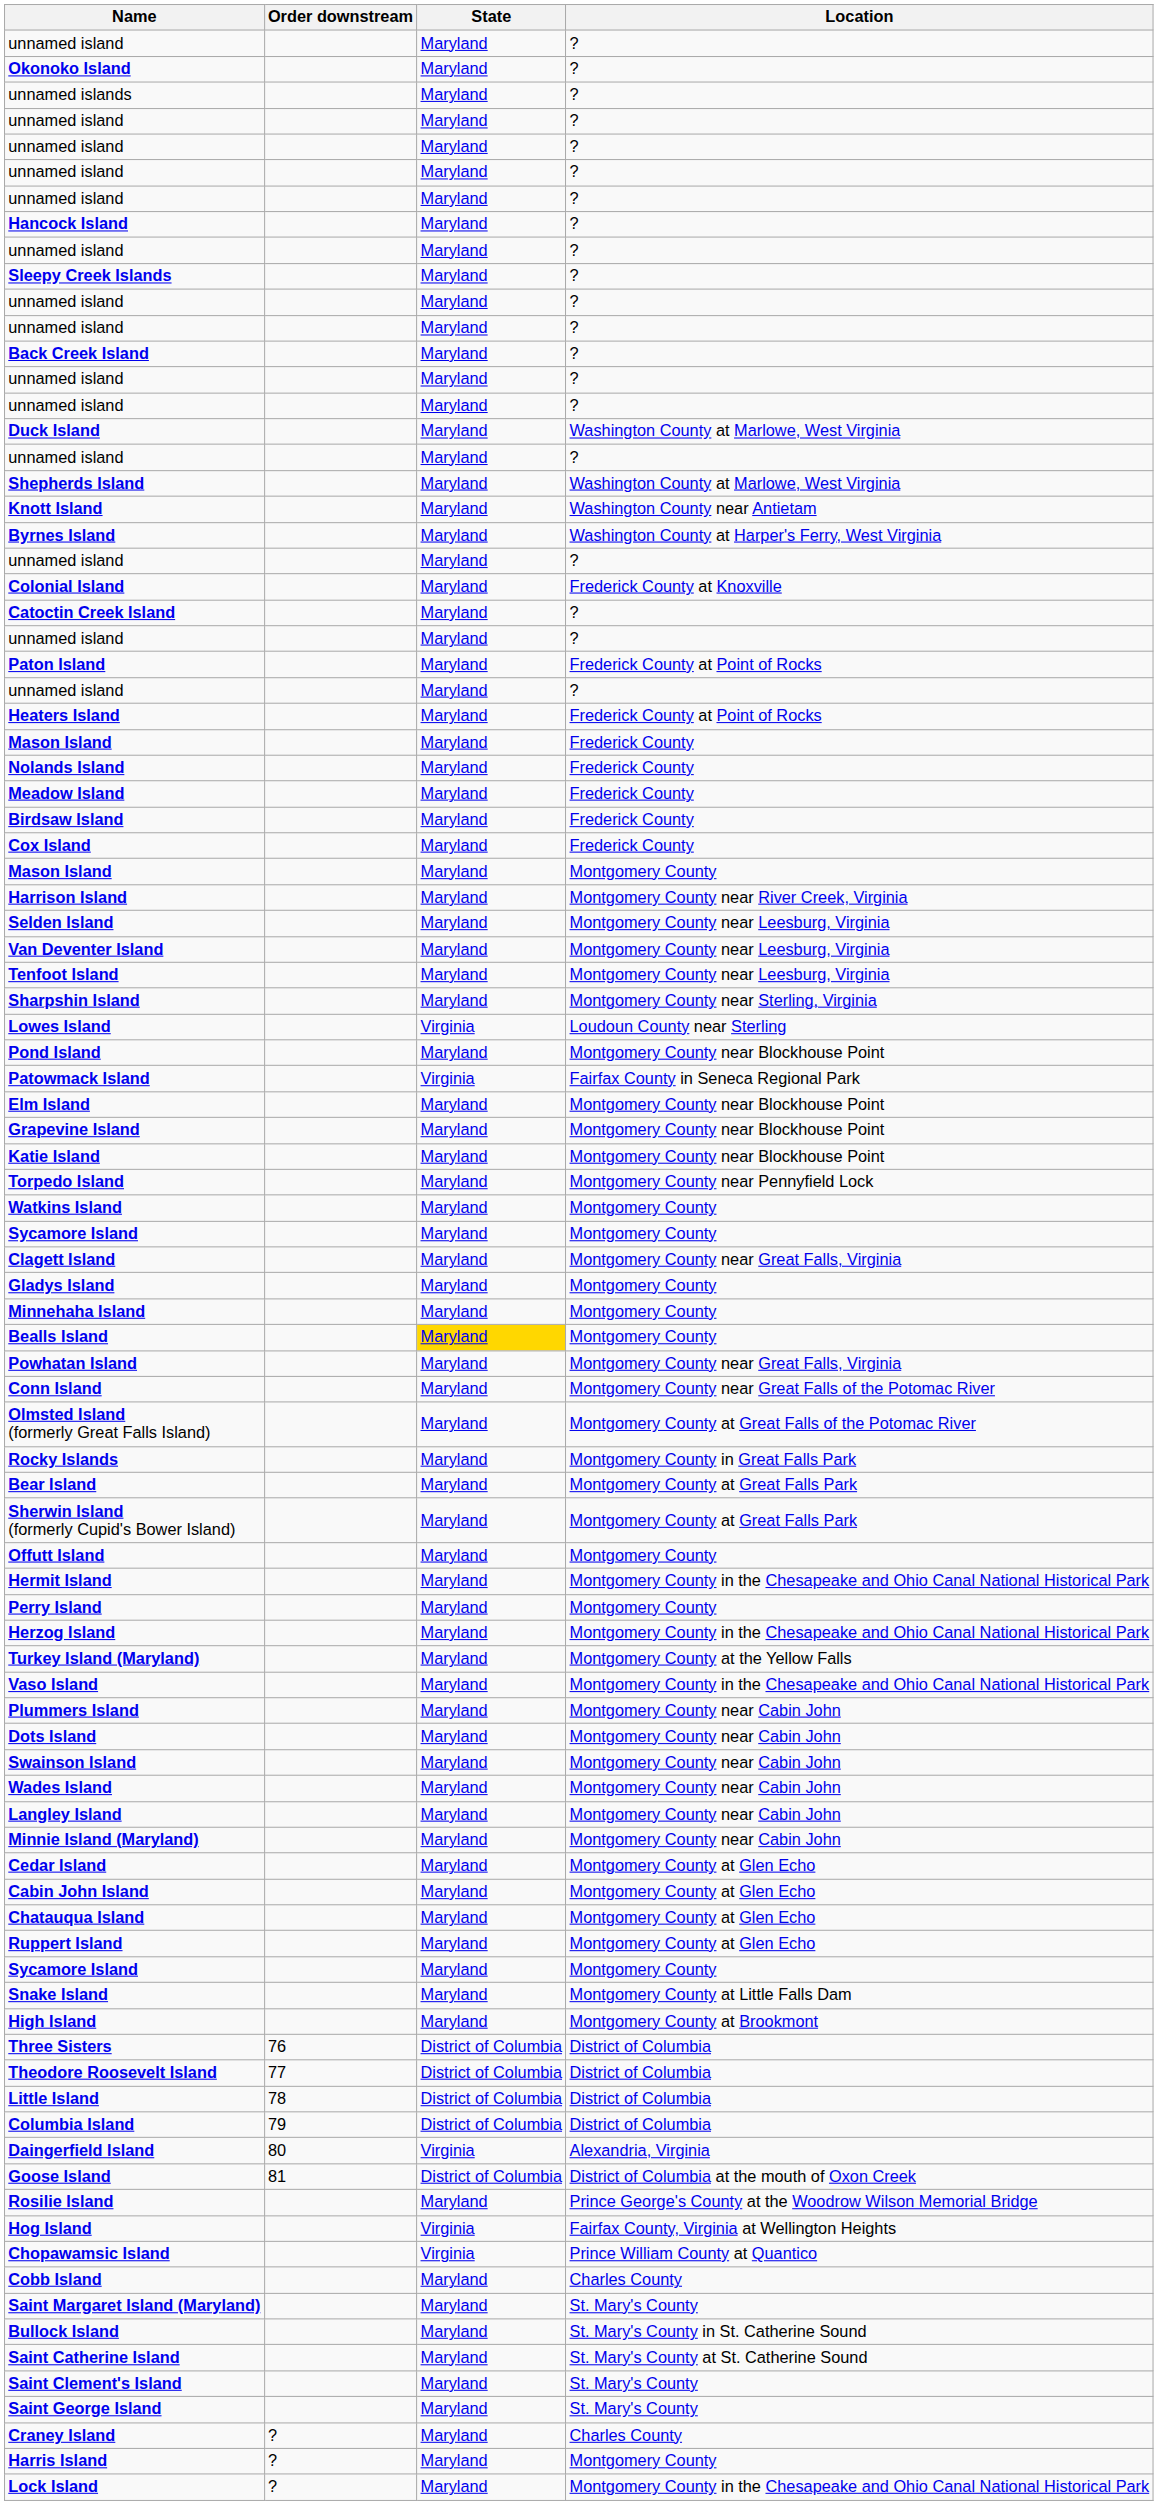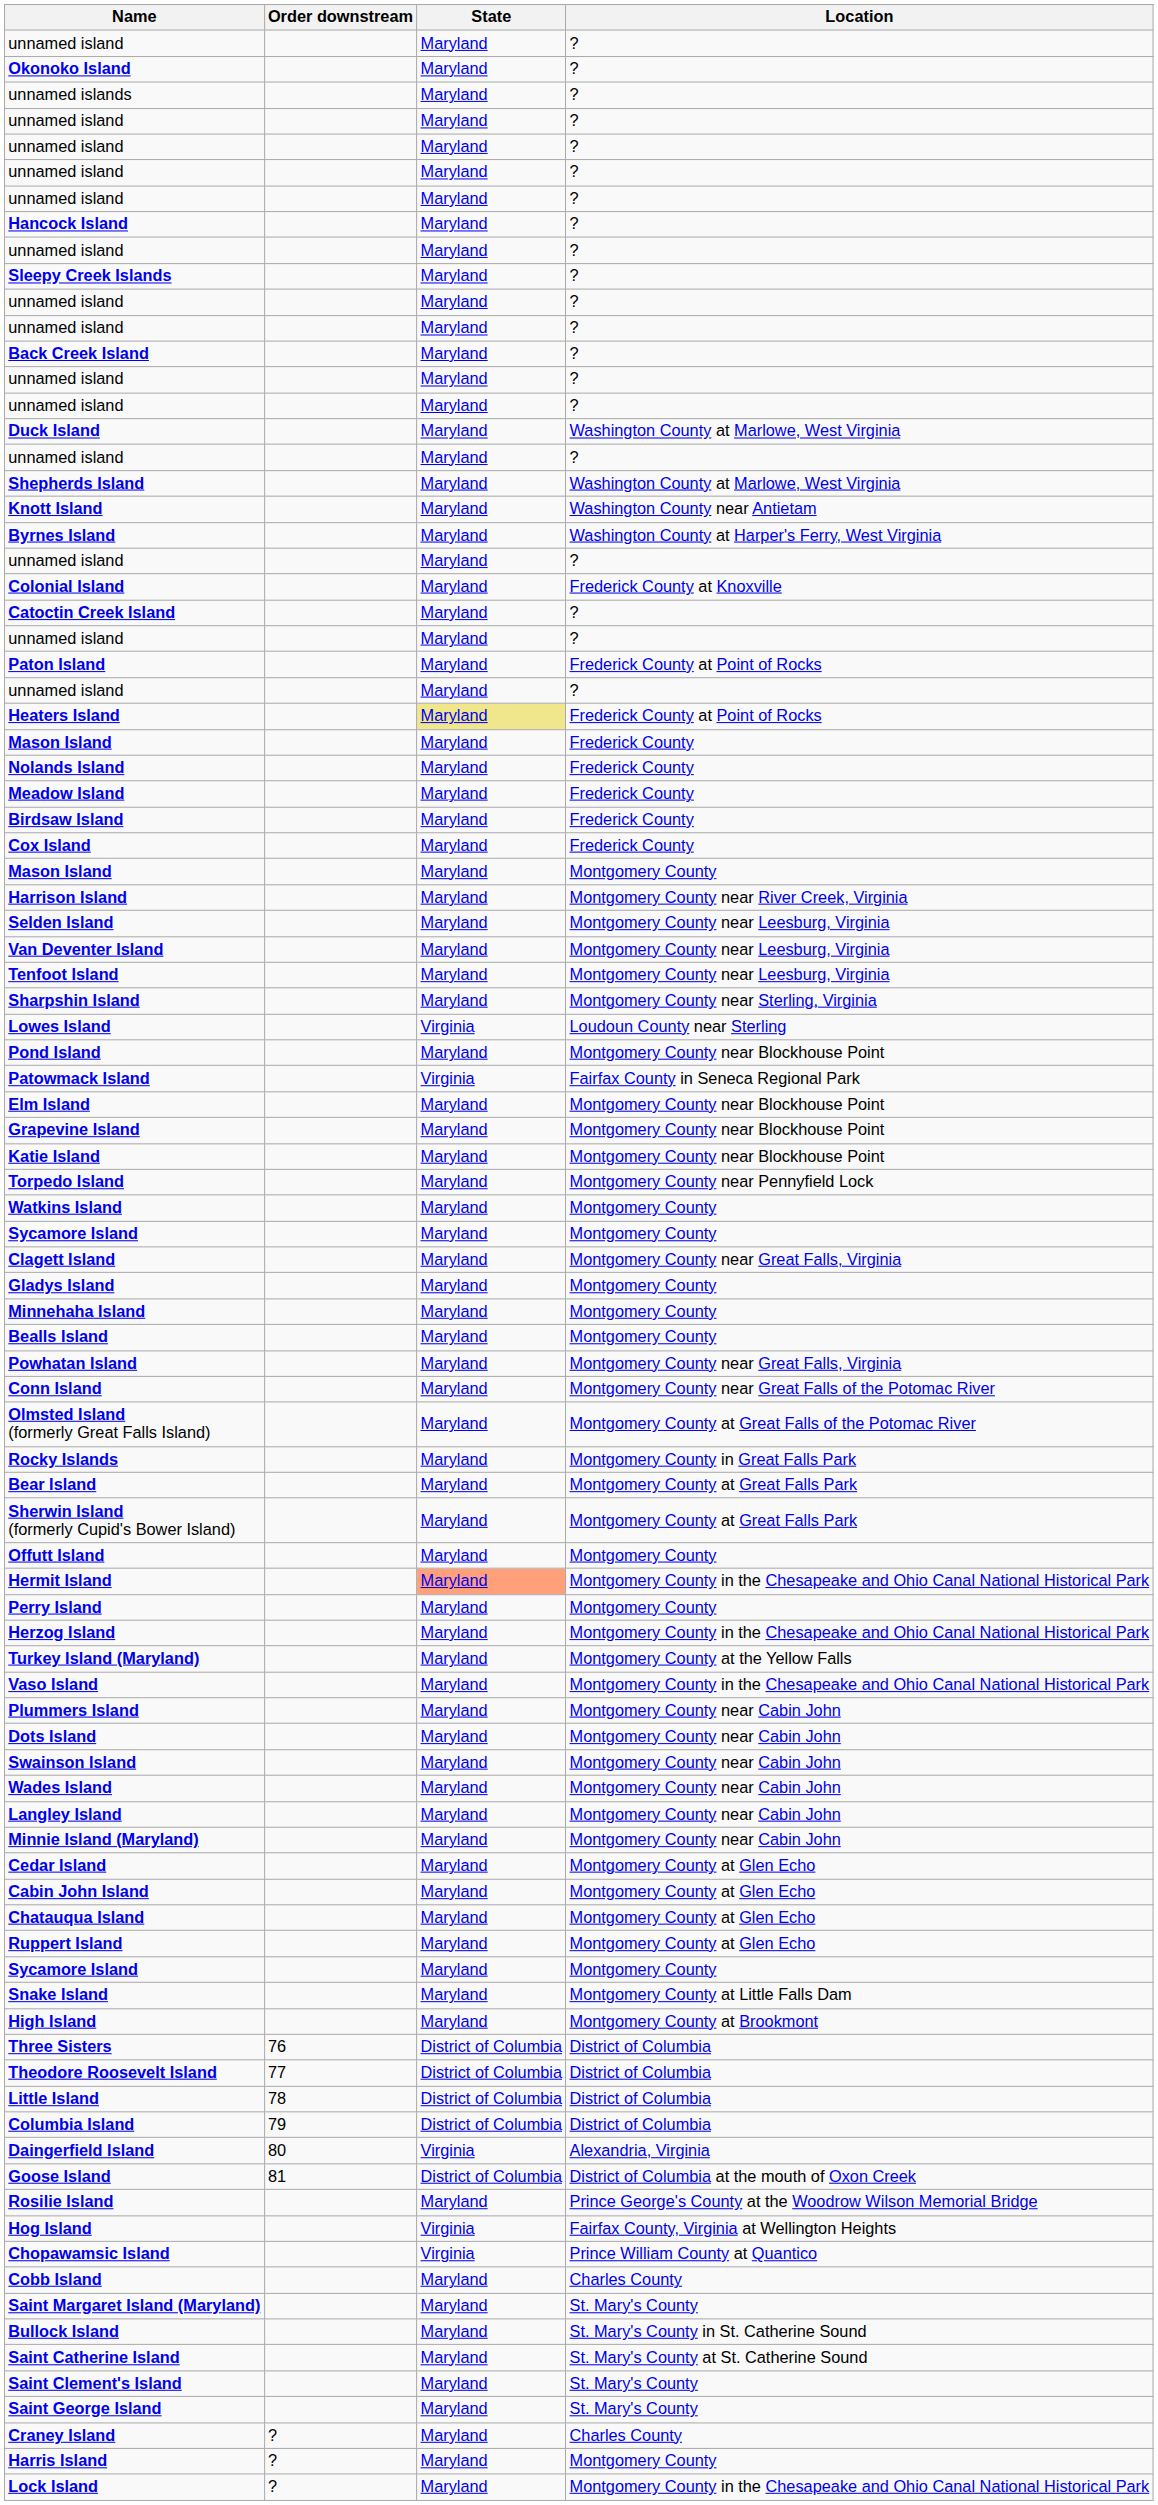(454, 716) no background -> (454, 716) khaki background
(454, 1337) gold background -> (454, 1337) no background
(454, 1581) no background -> (454, 1581) lightsalmon background
